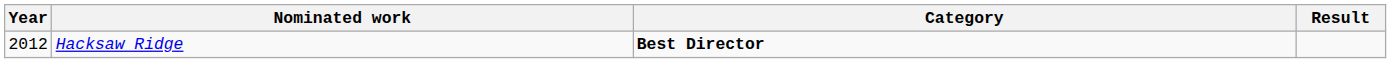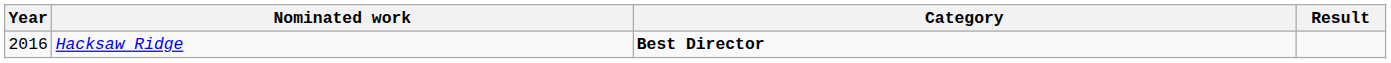(28, 45) 2012 -> (28, 45) 2016
